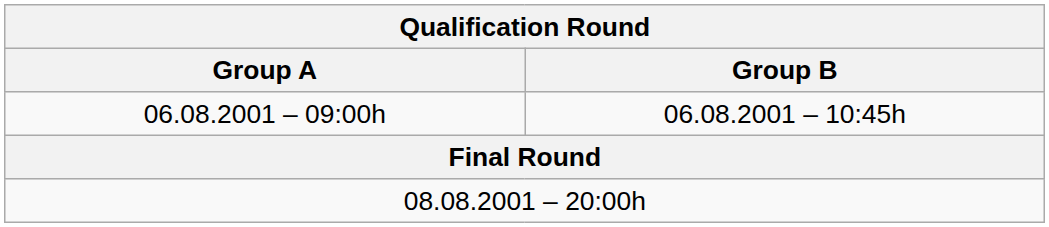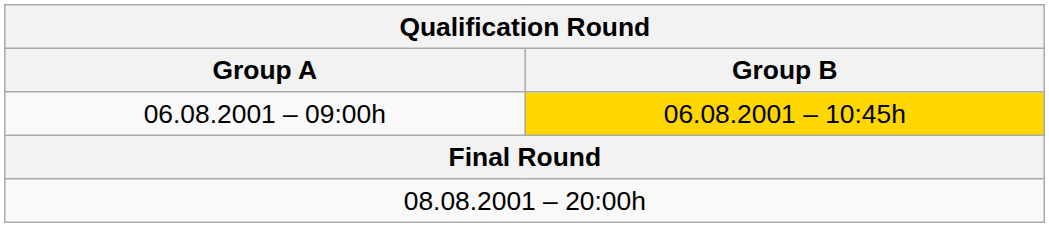(785, 112) no background -> (785, 112) gold background
